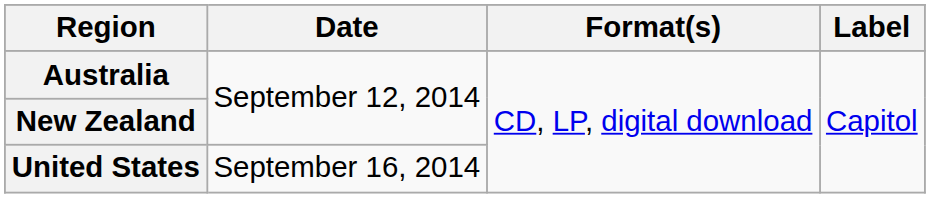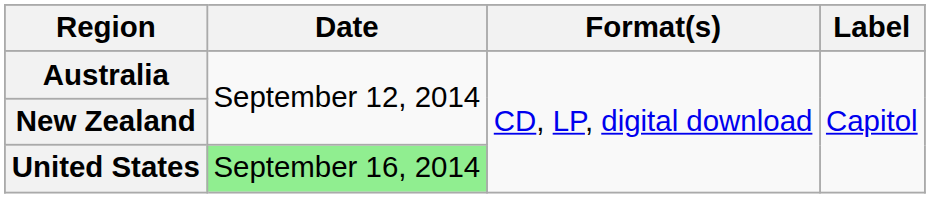(347, 167) no background -> (347, 167) lightgreen background
